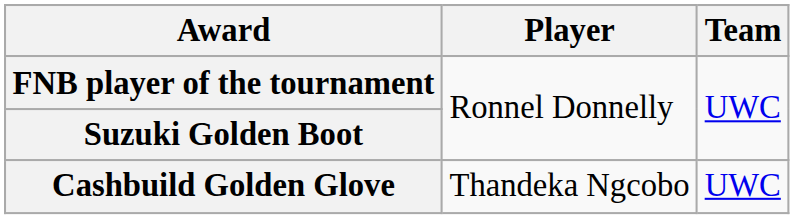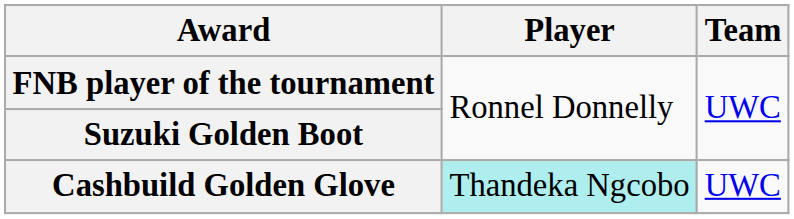(570, 185) no background -> (570, 185) paleturquoise background
